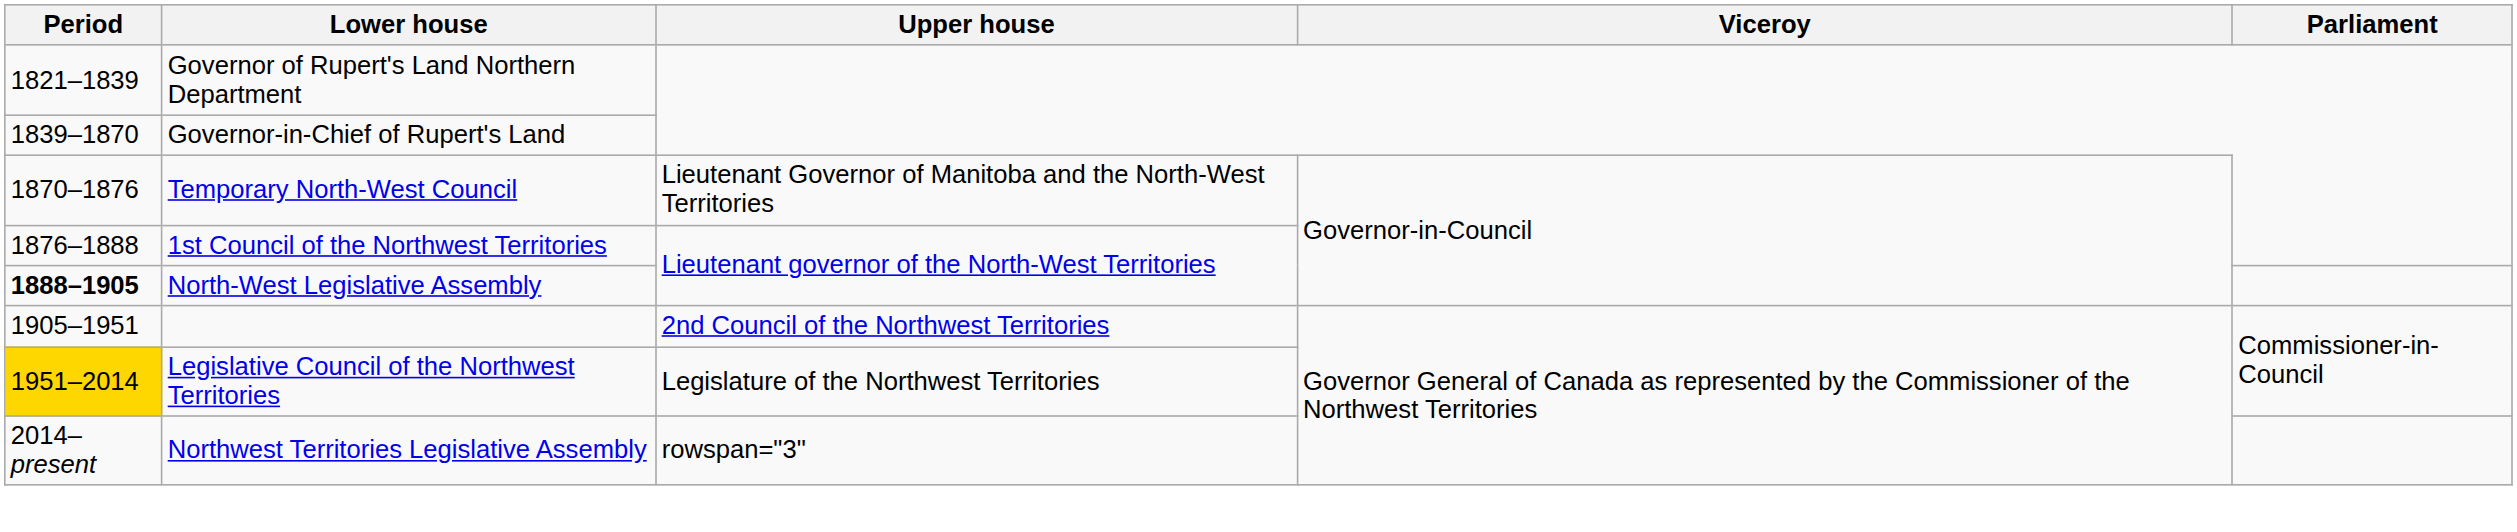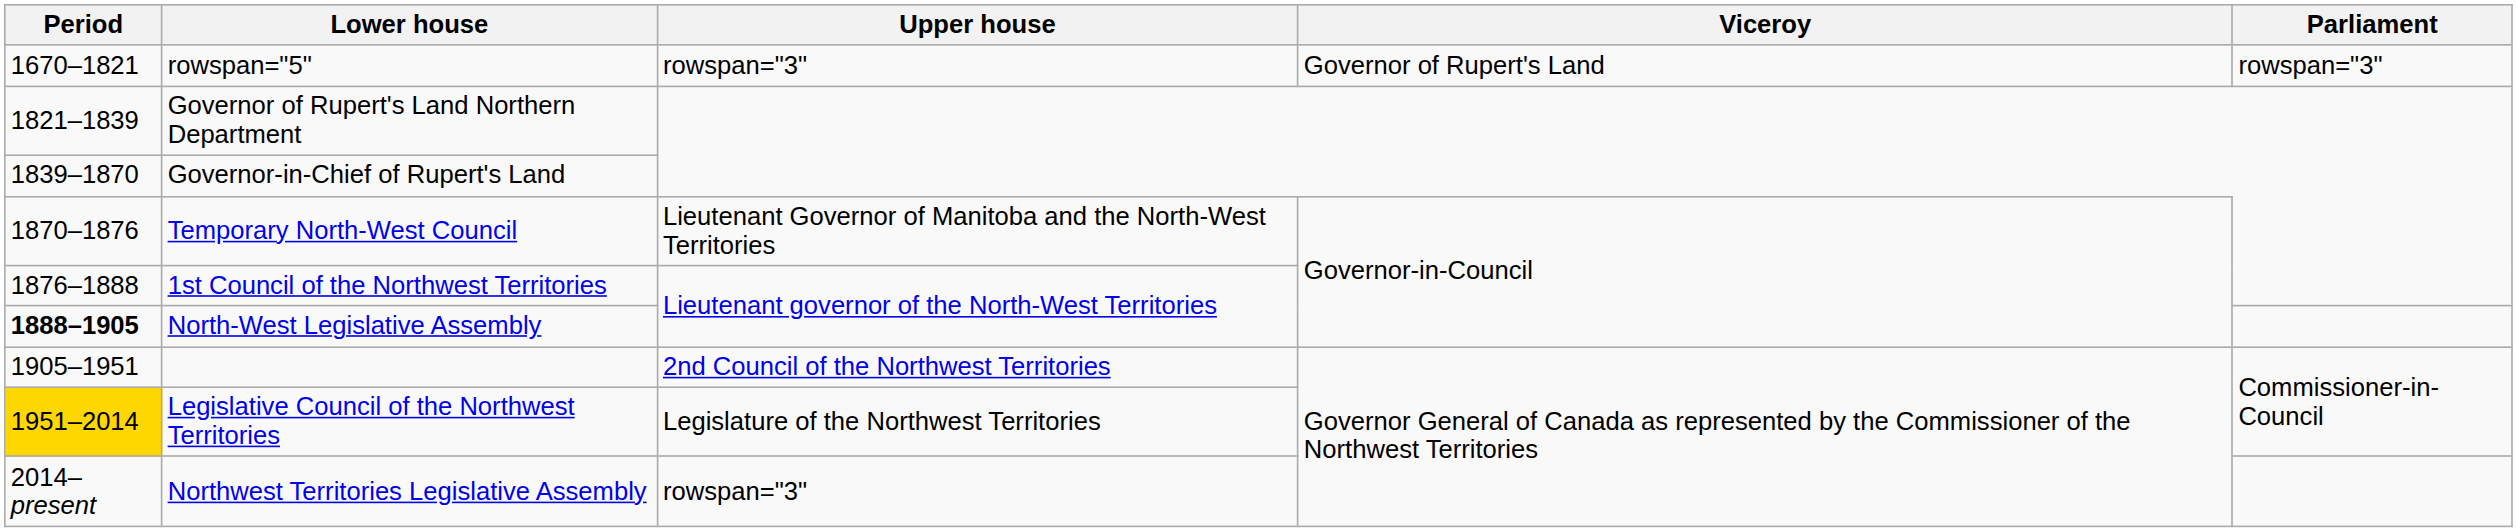+ row: (240, 65)
